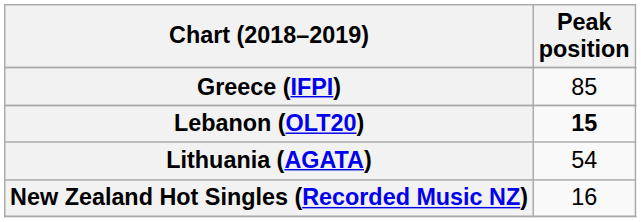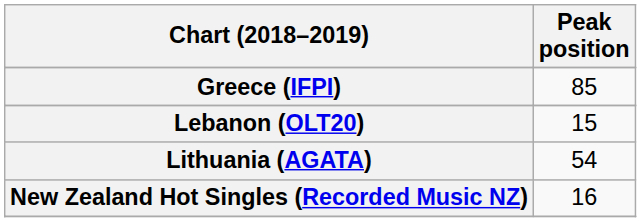(584, 123) bold -> (584, 123) normal
